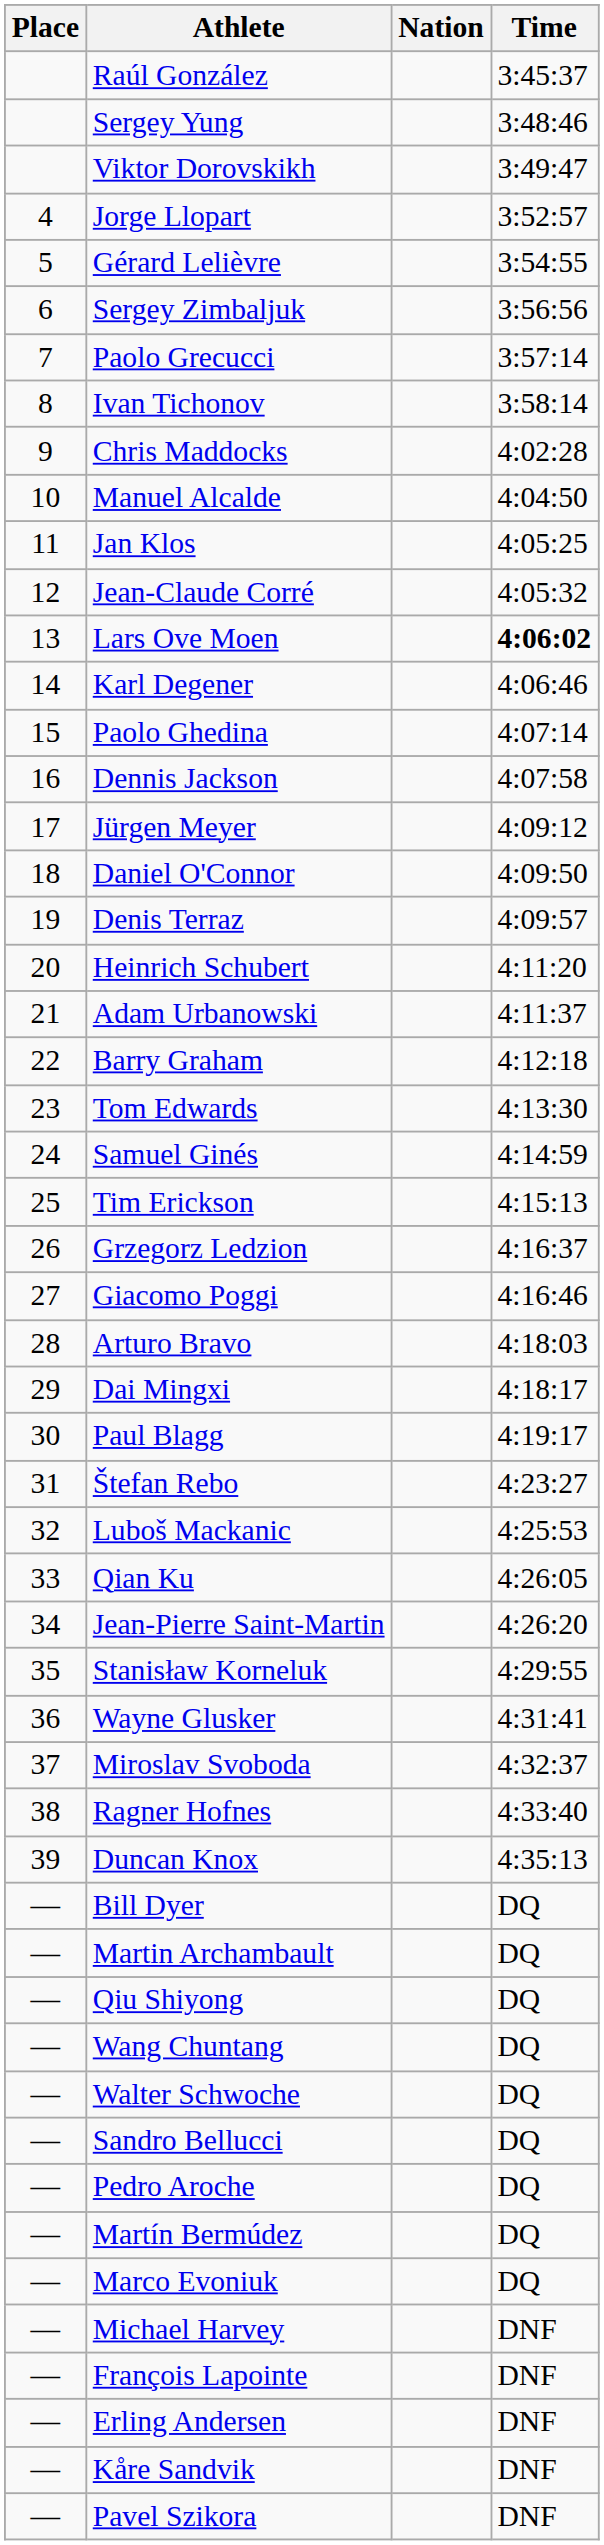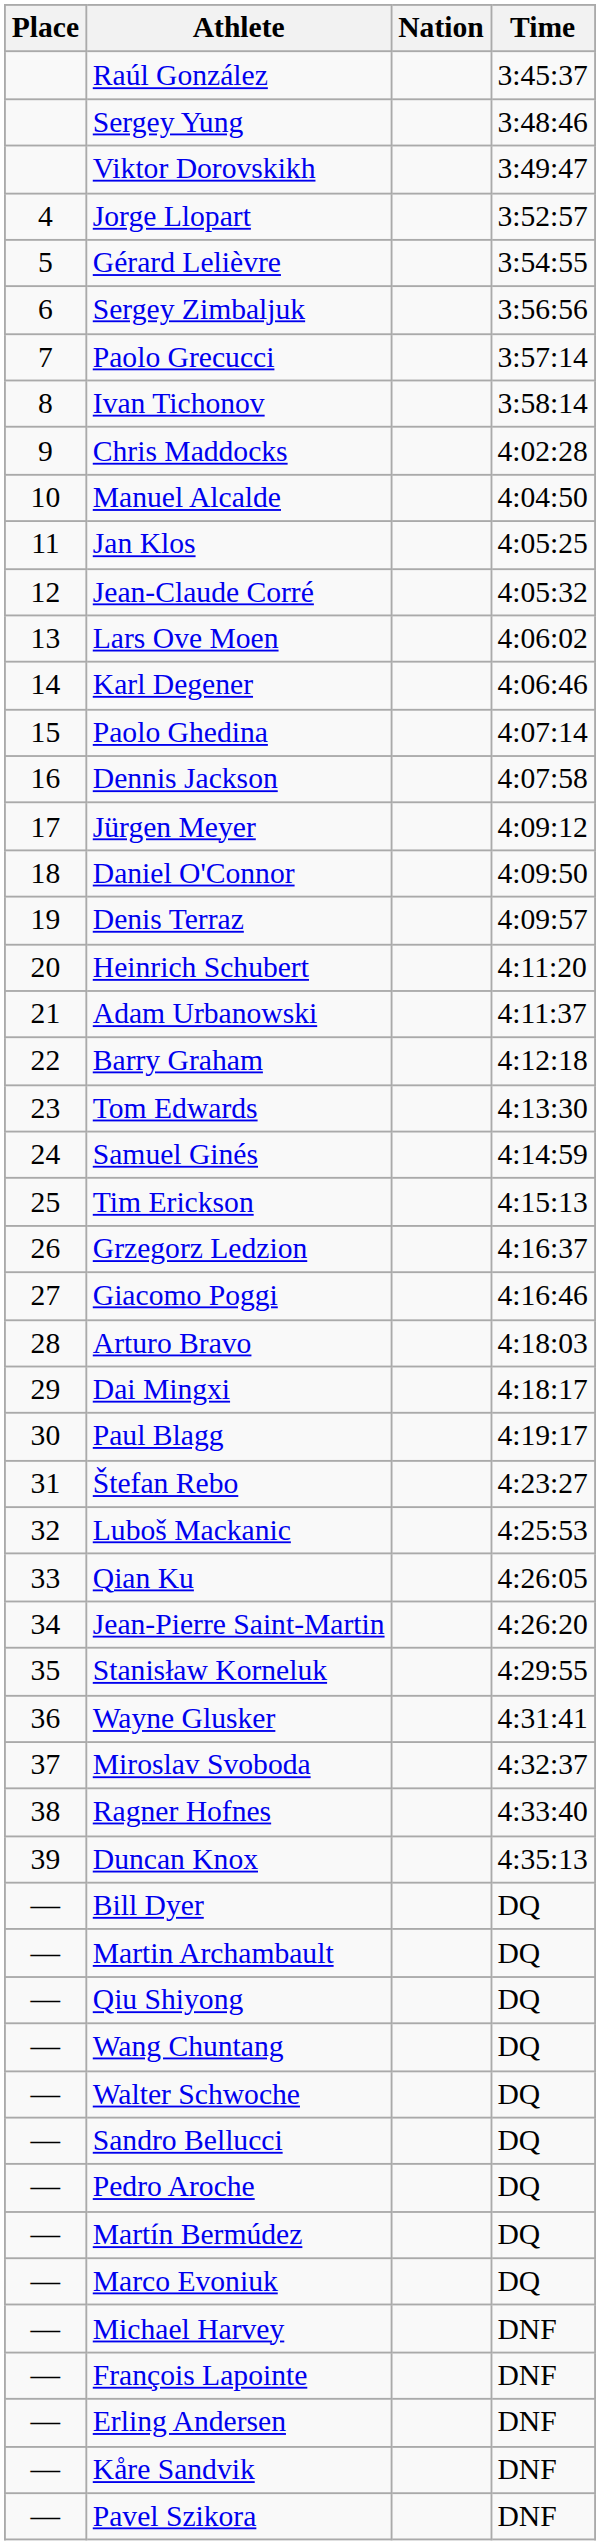(544, 638) bold -> (543, 638) normal
